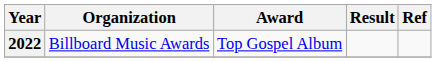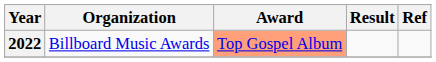(280, 43) no background -> (280, 43) lightsalmon background
